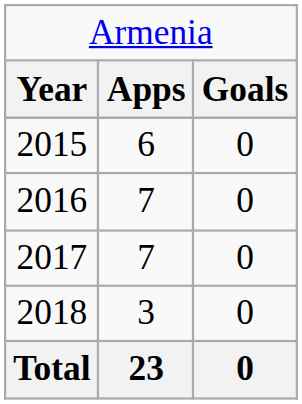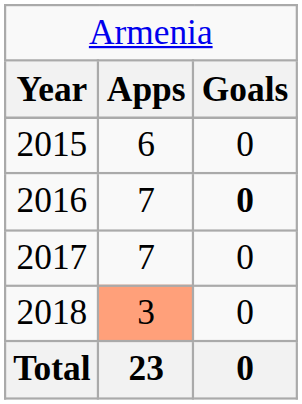(245, 200) normal -> (245, 200) bold
(146, 312) no background -> (146, 312) lightsalmon background
